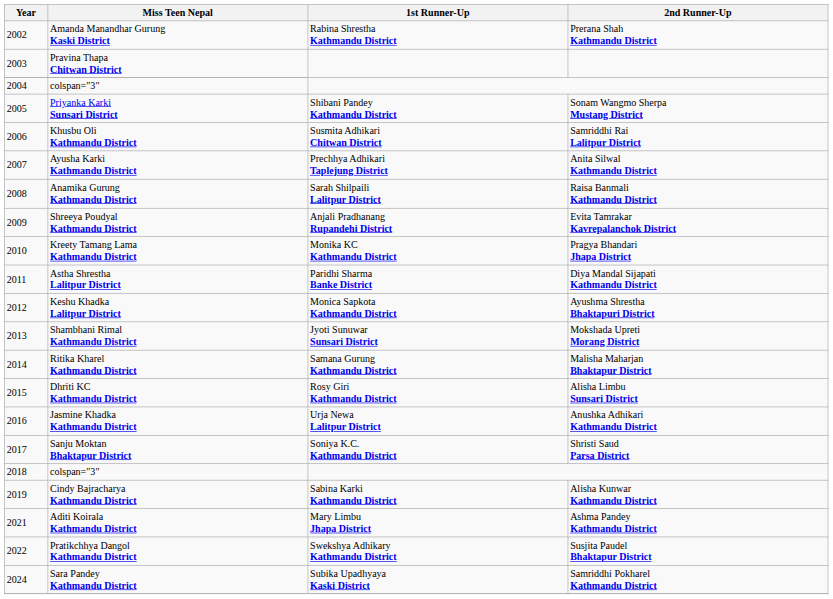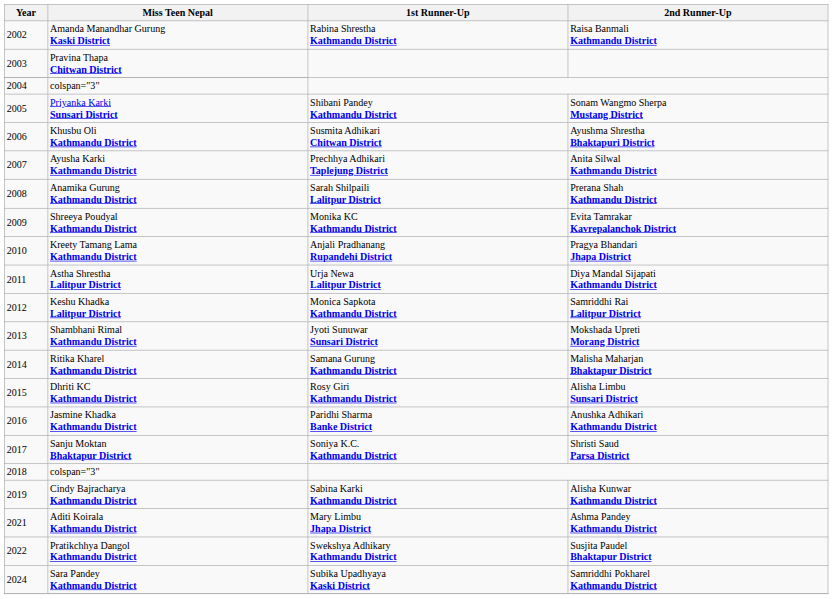(613, 35) Prerana Shah Kathmandu District -> (613, 35) Raisa Banmali Kathmandu District
(606, 137) Samriddhi Rai Lalitpur District -> (612, 137) Ayushma Shrestha Bhaktapuri District
(613, 194) Raisa Banmali Kathmandu District -> (613, 194) Prerana Shah Kathmandu District
(351, 222) Anjali Pradhanang Rupandehi District -> (353, 222) Monika KC Kathmandu District
(353, 250) Monika KC Kathmandu District -> (351, 250) Anjali Pradhanang Rupandehi District
(341, 279) Paridhi Sharma Banke District -> (345, 279) Urja Newa Lalitpur District
(612, 307) Ayushma Shrestha Bhaktapuri District -> (606, 307) Samriddhi Rai Lalitpur District
(345, 421) Urja Newa Lalitpur District -> (341, 421) Paridhi Sharma Banke District
